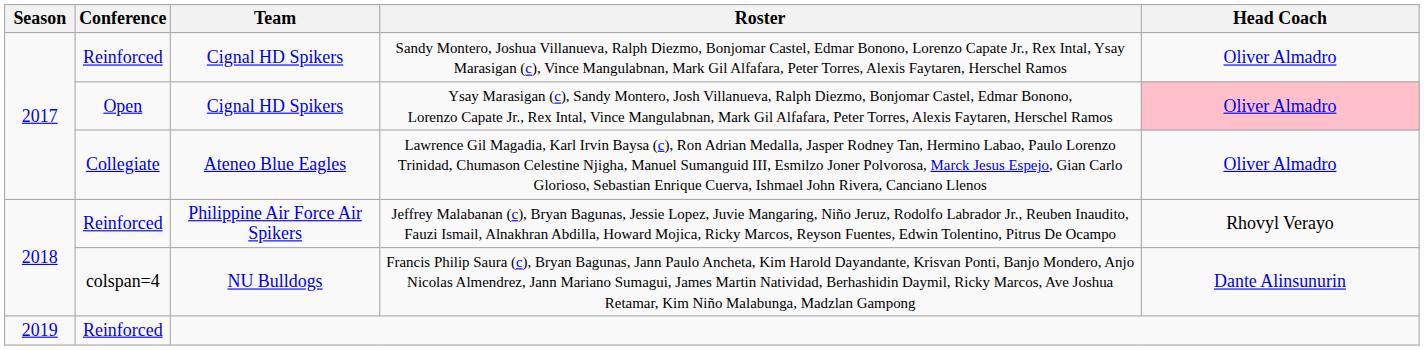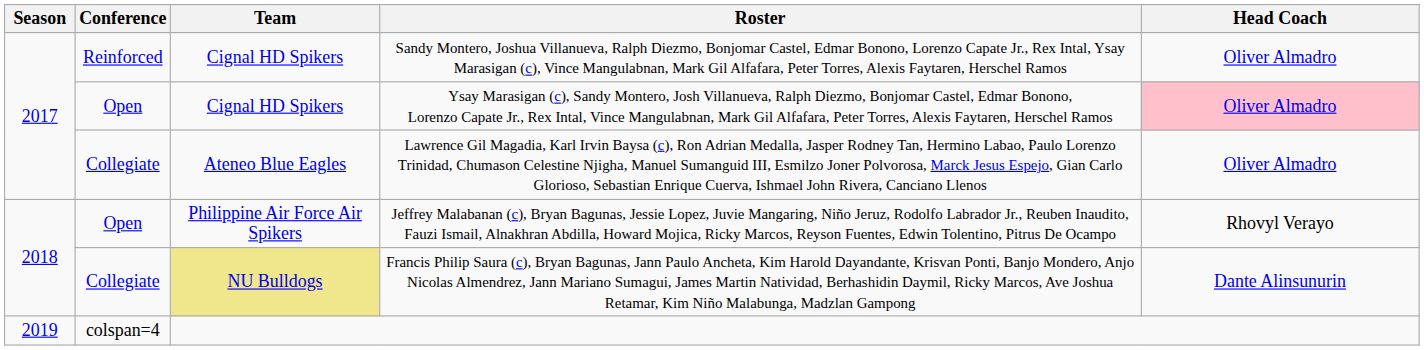(123, 223) Reinforced -> (123, 223) Open
(123, 281) colspan=4 -> (123, 281) Collegiate
(275, 281) no background -> (275, 281) khaki background
(123, 330) Reinforced -> (123, 330) colspan=4
